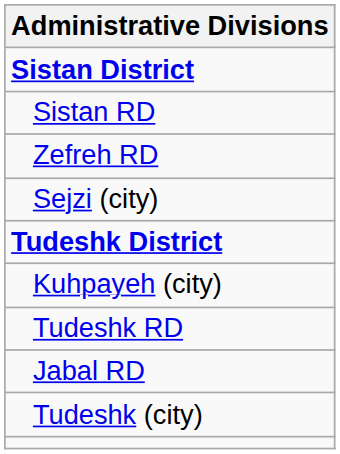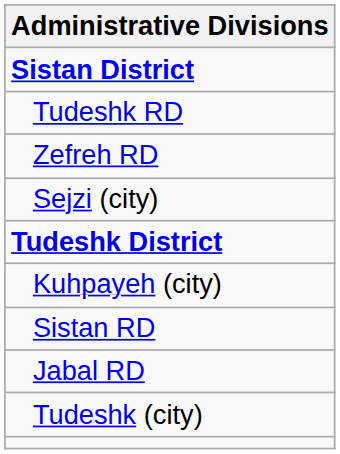(94, 112) Sistan RD -> (108, 112) Tudeshk RD
(108, 328) Tudeshk RD -> (94, 328) Sistan RD
